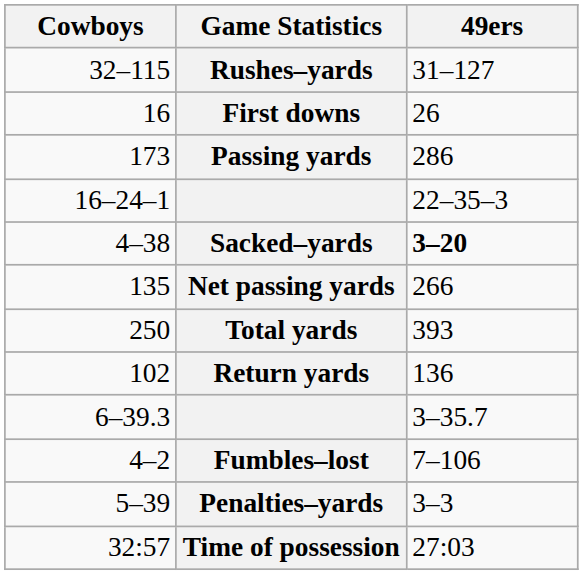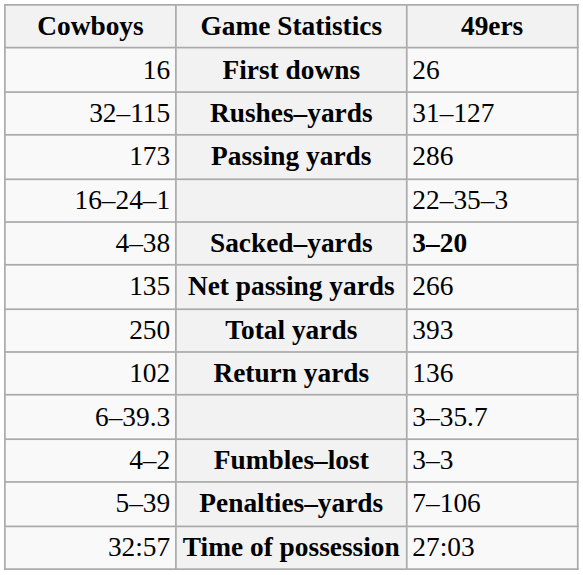rows swapped: (157, 112) <-> (130, 69)
(447, 460) 7–106 -> (433, 460) 3–3
(433, 503) 3–3 -> (447, 503) 7–106
